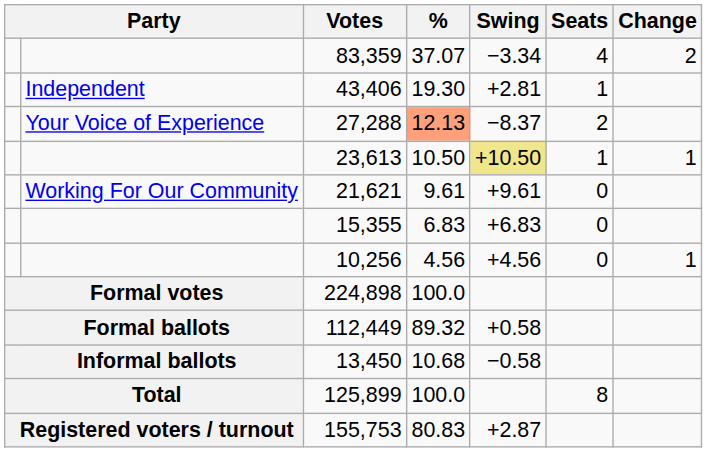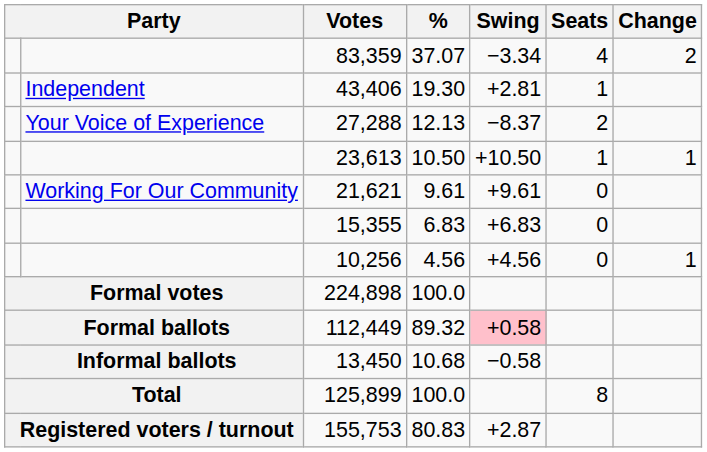(438, 123) lightsalmon background -> (438, 123) no background
(508, 157) khaki background -> (508, 157) no background
(514, 327) no background -> (514, 327) pink background
